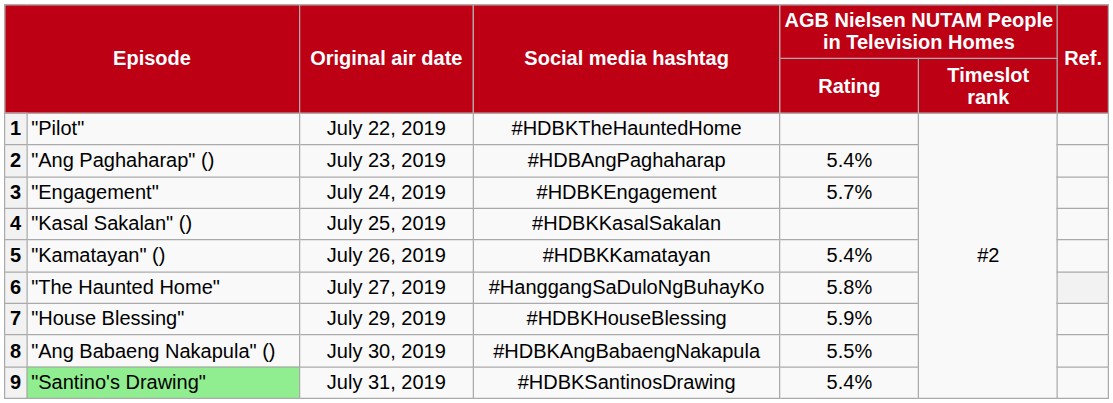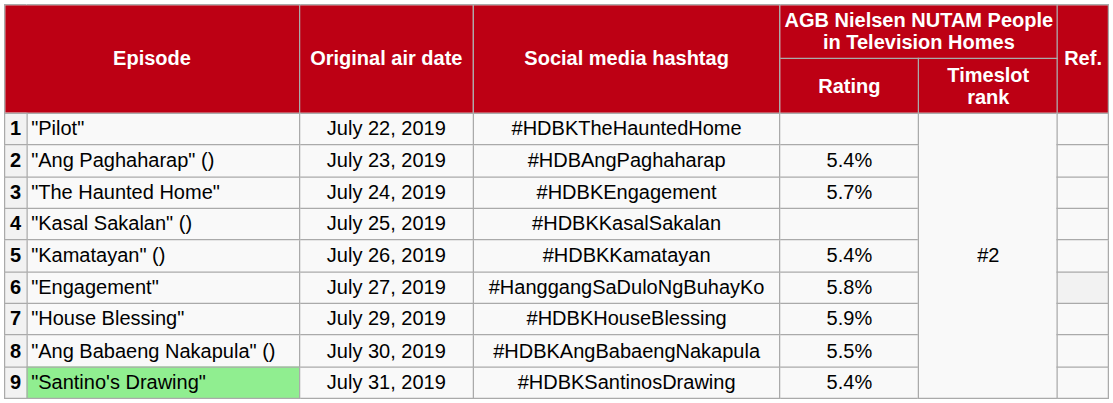(95, 192) "Engagement" -> (126, 192) "The Haunted Home"
(126, 287) "The Haunted Home" -> (95, 287) "Engagement"
